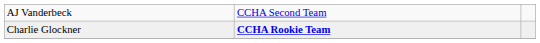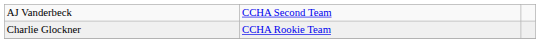(284, 30) bold -> (286, 30) normal
